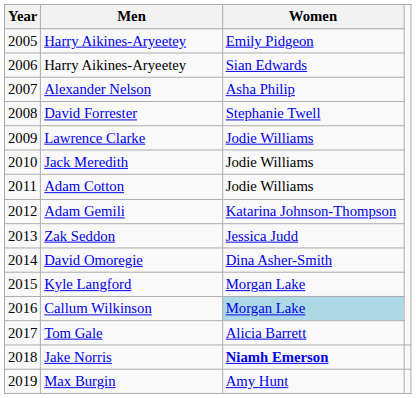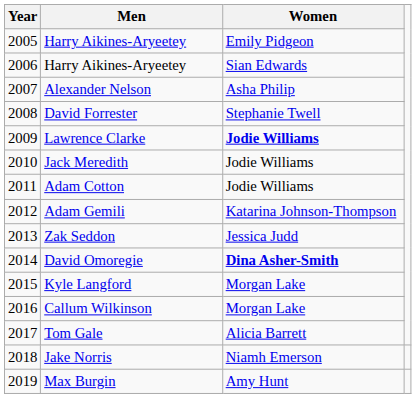(270, 138) normal -> (272, 138) bold
(279, 259) normal -> (282, 259) bold
(265, 308) lightblue background -> (265, 308) no background
(277, 357) bold -> (274, 357) normal
